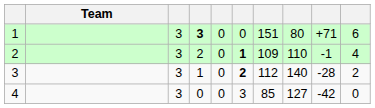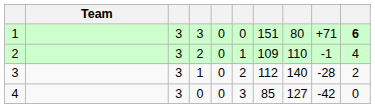(200, 34) bold -> (200, 34) normal
(355, 34) normal -> (355, 34) bold
(243, 53) bold -> (243, 53) normal
(243, 73) bold -> (243, 73) normal
